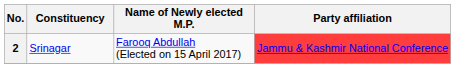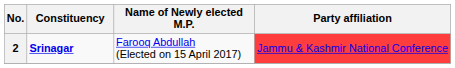(50, 48) normal -> (51, 48) bold
